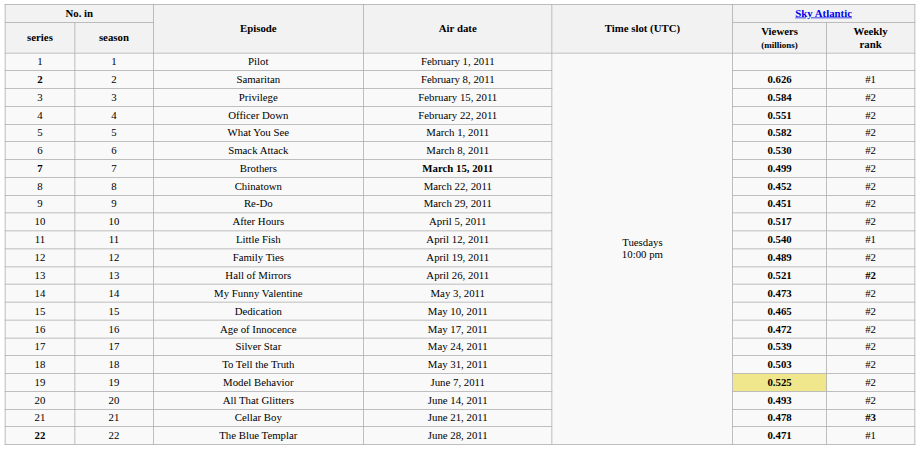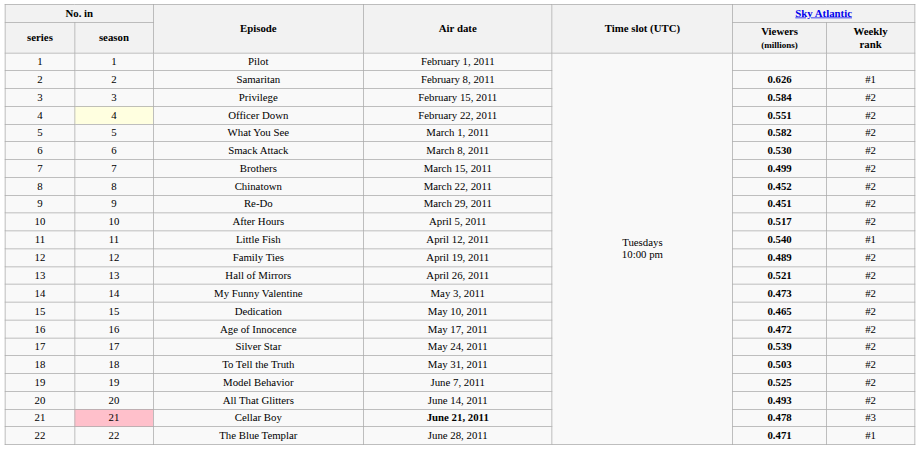(40, 79) bold -> (40, 79) normal
(114, 115) no background -> (114, 115) lightyellow background
(40, 169) bold -> (40, 169) normal
(458, 169) bold -> (458, 169) normal
(871, 275) bold -> (871, 275) normal
(780, 382) khaki background -> (780, 382) no background
(114, 418) no background -> (114, 418) pink background
(458, 418) normal -> (458, 418) bold
(871, 418) bold -> (871, 418) normal
(40, 436) bold -> (40, 436) normal
